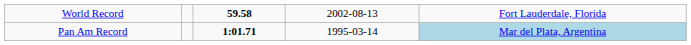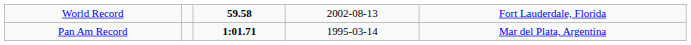(553, 31) lightblue background -> (553, 31) no background
